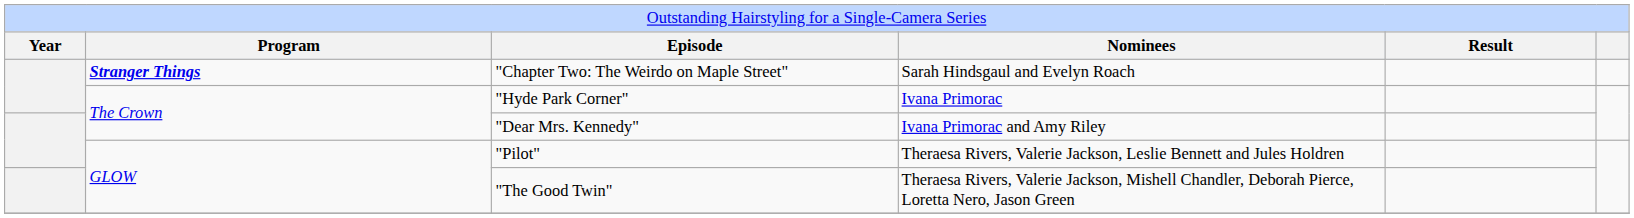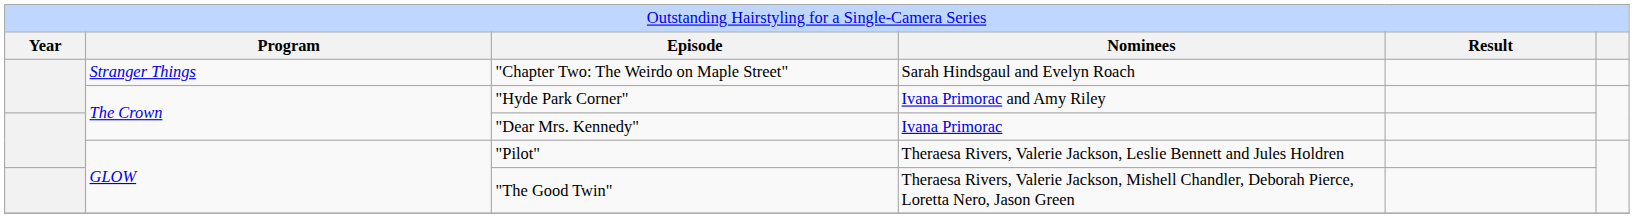(145, 72) bold -> (143, 72) normal
(952, 99) Ivana Primorac -> (1004, 99) Ivana Primorac and Amy Riley
(1004, 126) Ivana Primorac and Amy Riley -> (952, 126) Ivana Primorac
